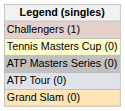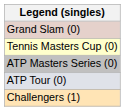(43, 30) Challengers (1) -> (43, 30) Grand Slam (0)
(43, 98) Grand Slam (0) -> (43, 98) Challengers (1)
